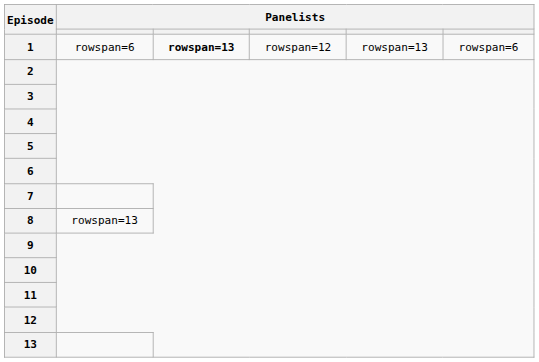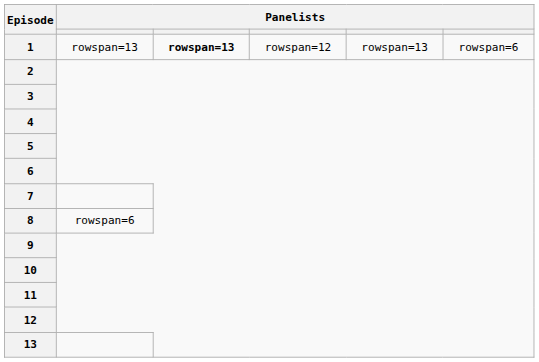(105, 47) rowspan=6 -> (105, 47) rowspan=13
(105, 221) rowspan=13 -> (105, 221) rowspan=6
